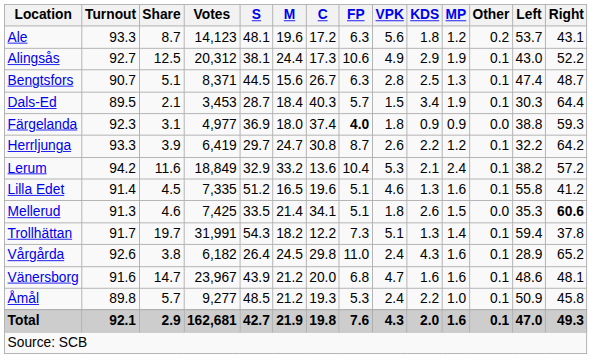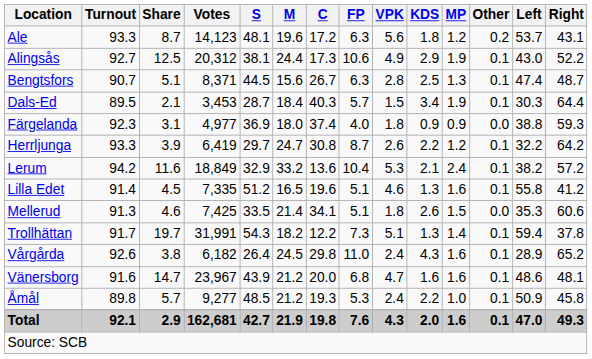(360, 124) bold -> (360, 124) normal
(570, 211) bold -> (570, 211) normal
